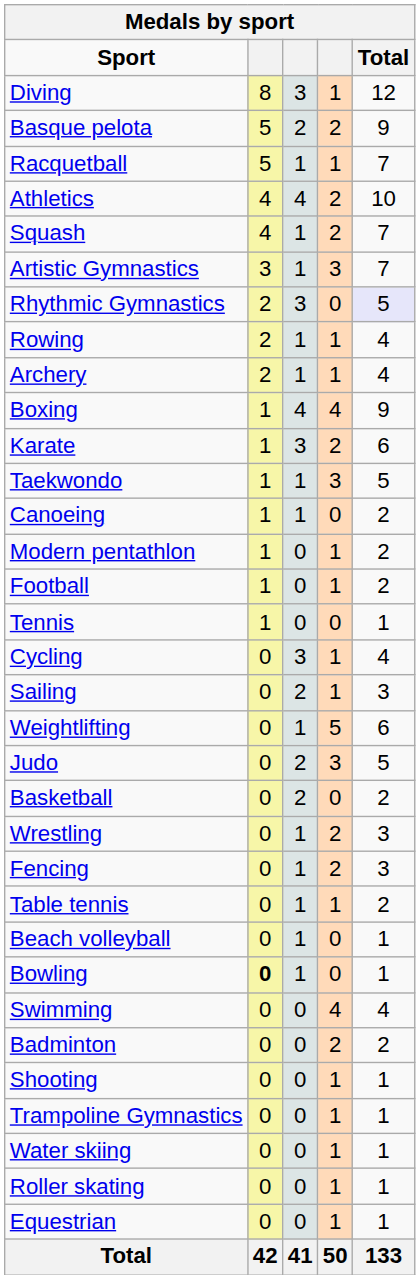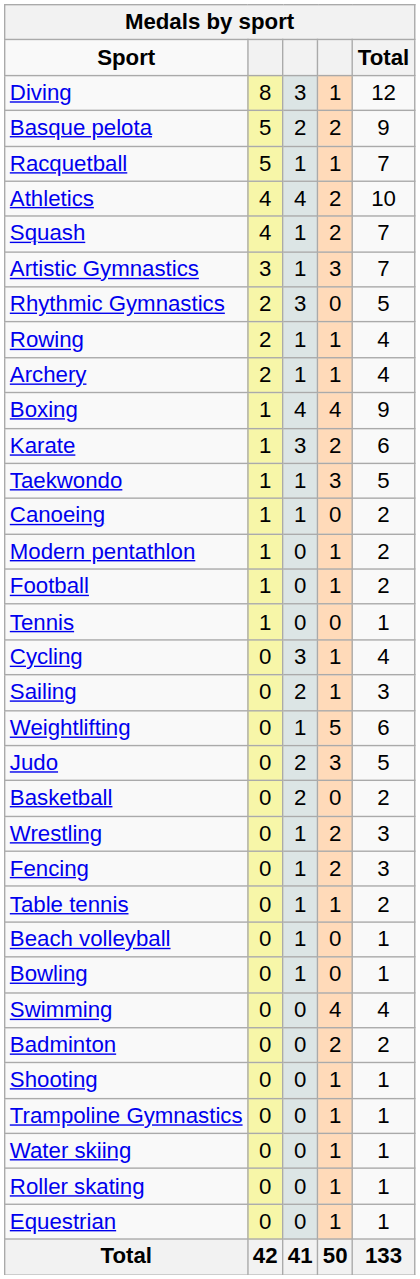(384, 304) lavender background -> (384, 304) no background
(265, 974) bold -> (265, 974) normal
